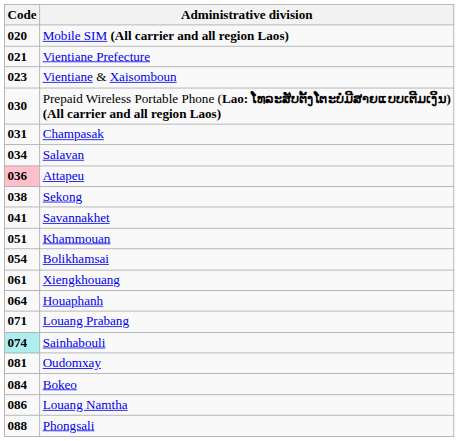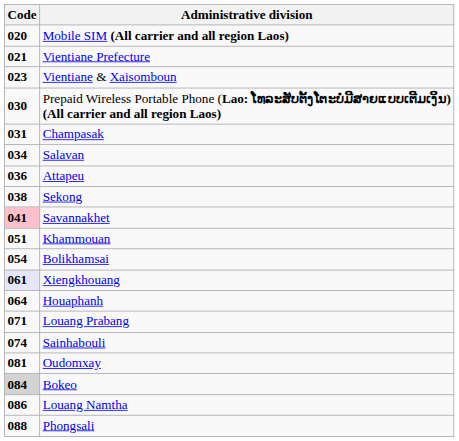(17, 176) pink background -> (17, 176) no background
(17, 217) no background -> (17, 217) pink background
(17, 280) no background -> (17, 280) lavender background
(17, 342) paleturquoise background -> (17, 342) no background
(17, 384) no background -> (17, 384) lightgrey background
